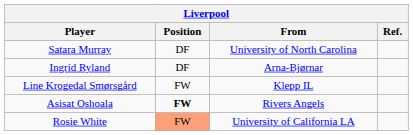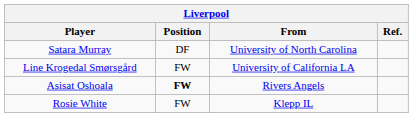- row: (80, 67)
(293, 85) Klepp IL -> (293, 67) University of California LA
(182, 121) lightsalmon background -> (182, 103) no background
(293, 121) University of California LA -> (293, 103) Klepp IL
